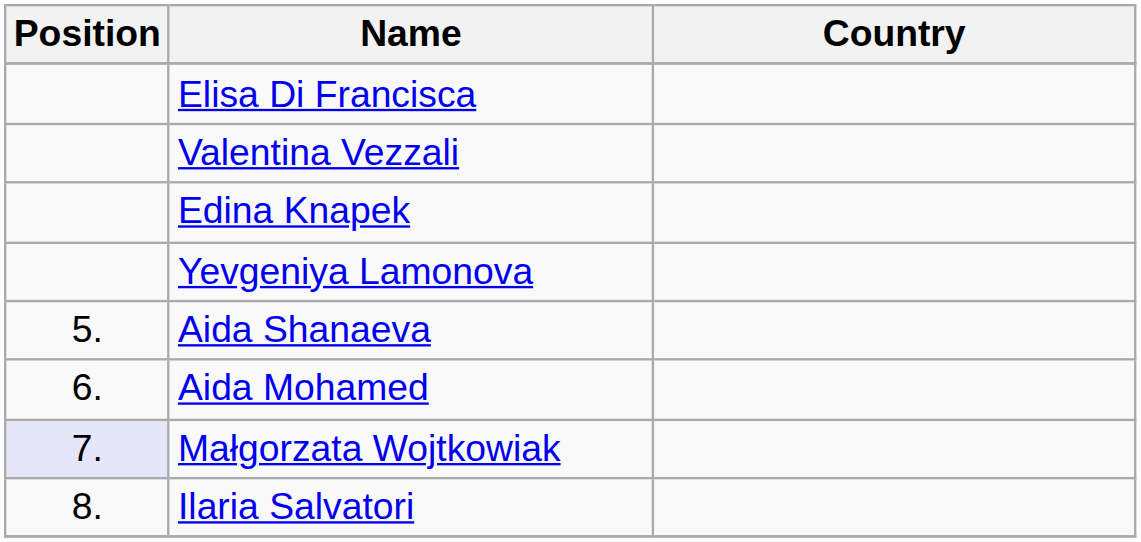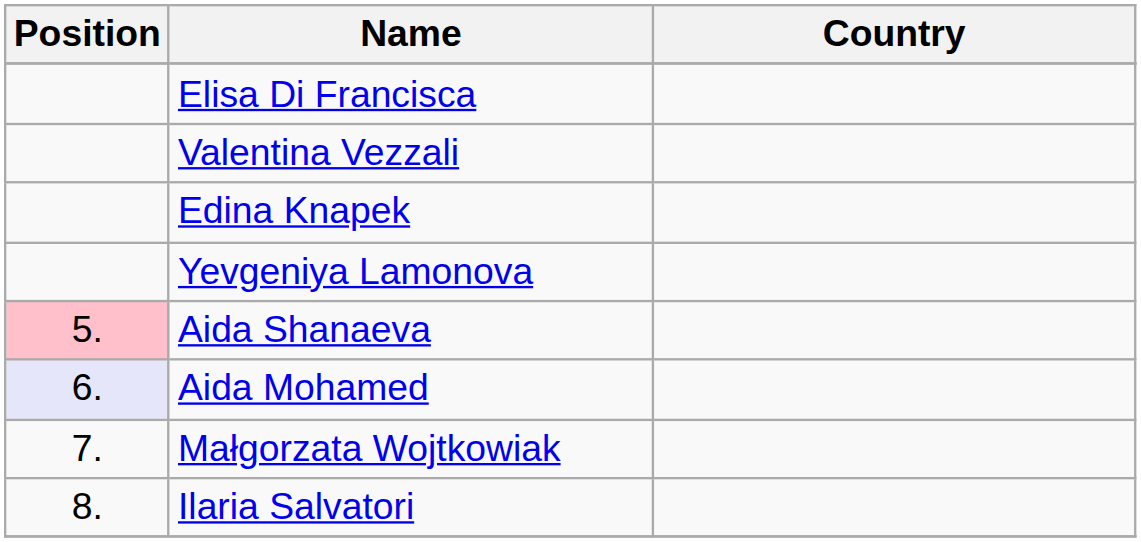(87, 329) no background -> (87, 329) pink background
(87, 388) no background -> (87, 388) lavender background
(87, 447) lavender background -> (87, 447) no background
